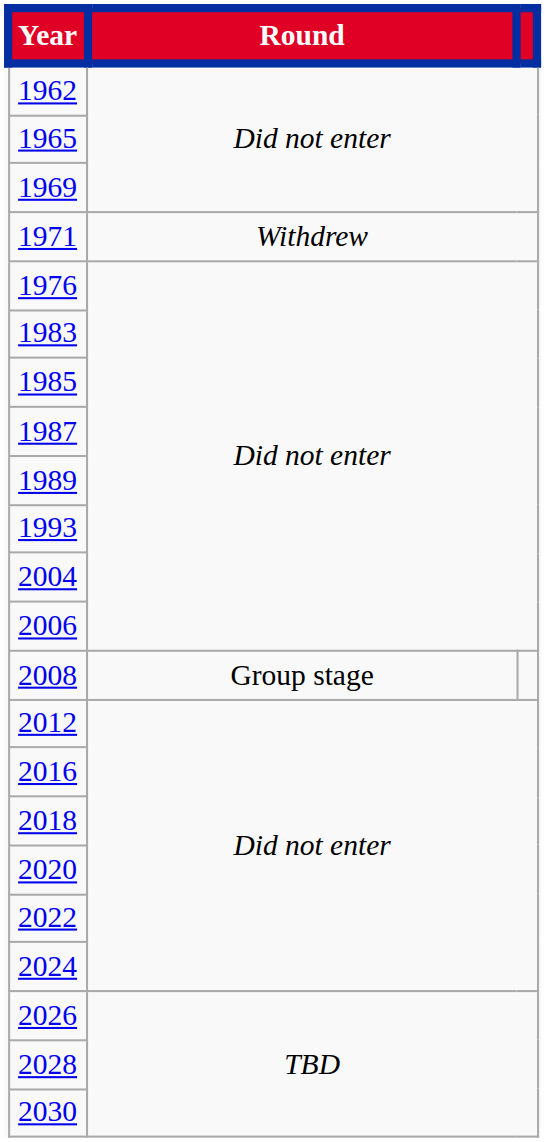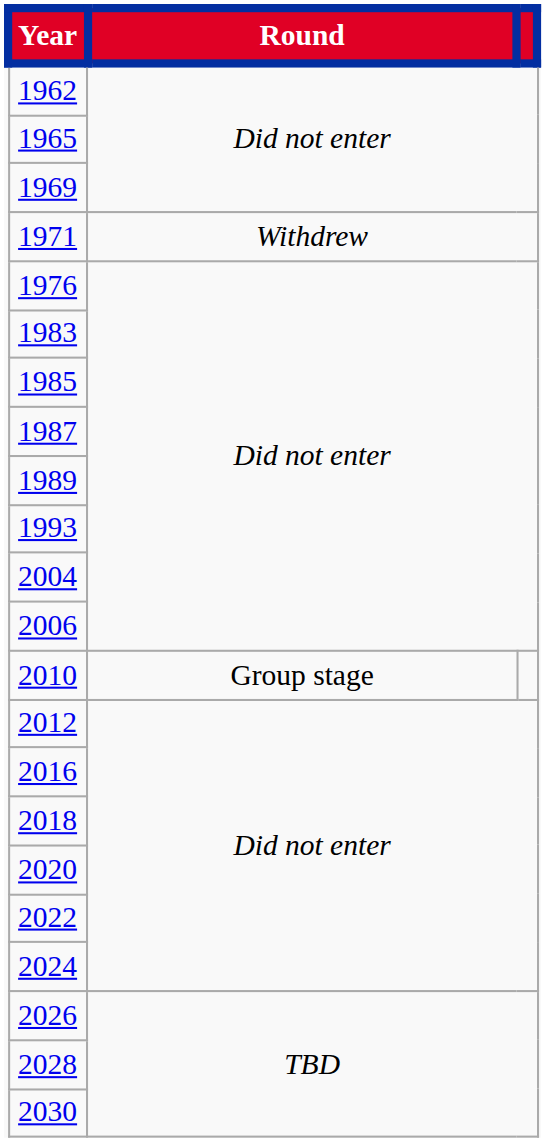- row: (48, 674)
+ row: (48, 674)
